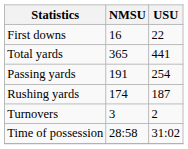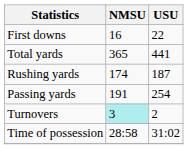rows swapped: (43, 94) <-> (41, 74)
(112, 113) no background -> (112, 113) paleturquoise background
